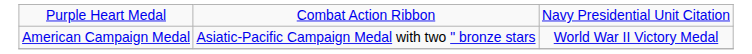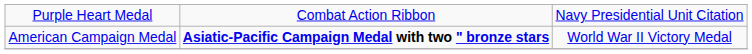(366, 37) normal -> (366, 37) bold
